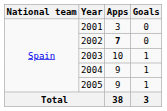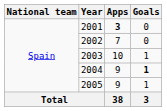(118, 26) normal -> (118, 26) bold
(118, 41) bold -> (118, 41) normal
(146, 70) normal -> (146, 70) bold
